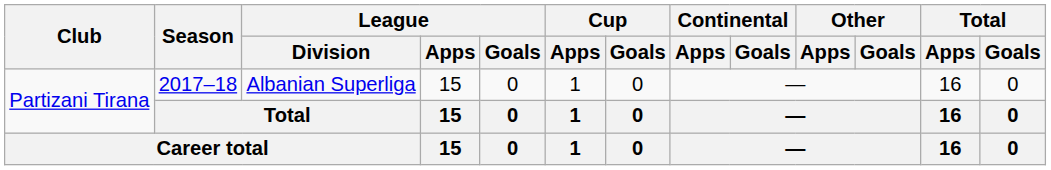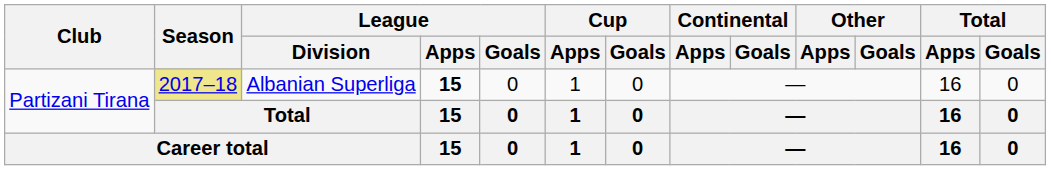(198, 84) no background -> (198, 84) khaki background
(450, 84) normal -> (450, 84) bold
